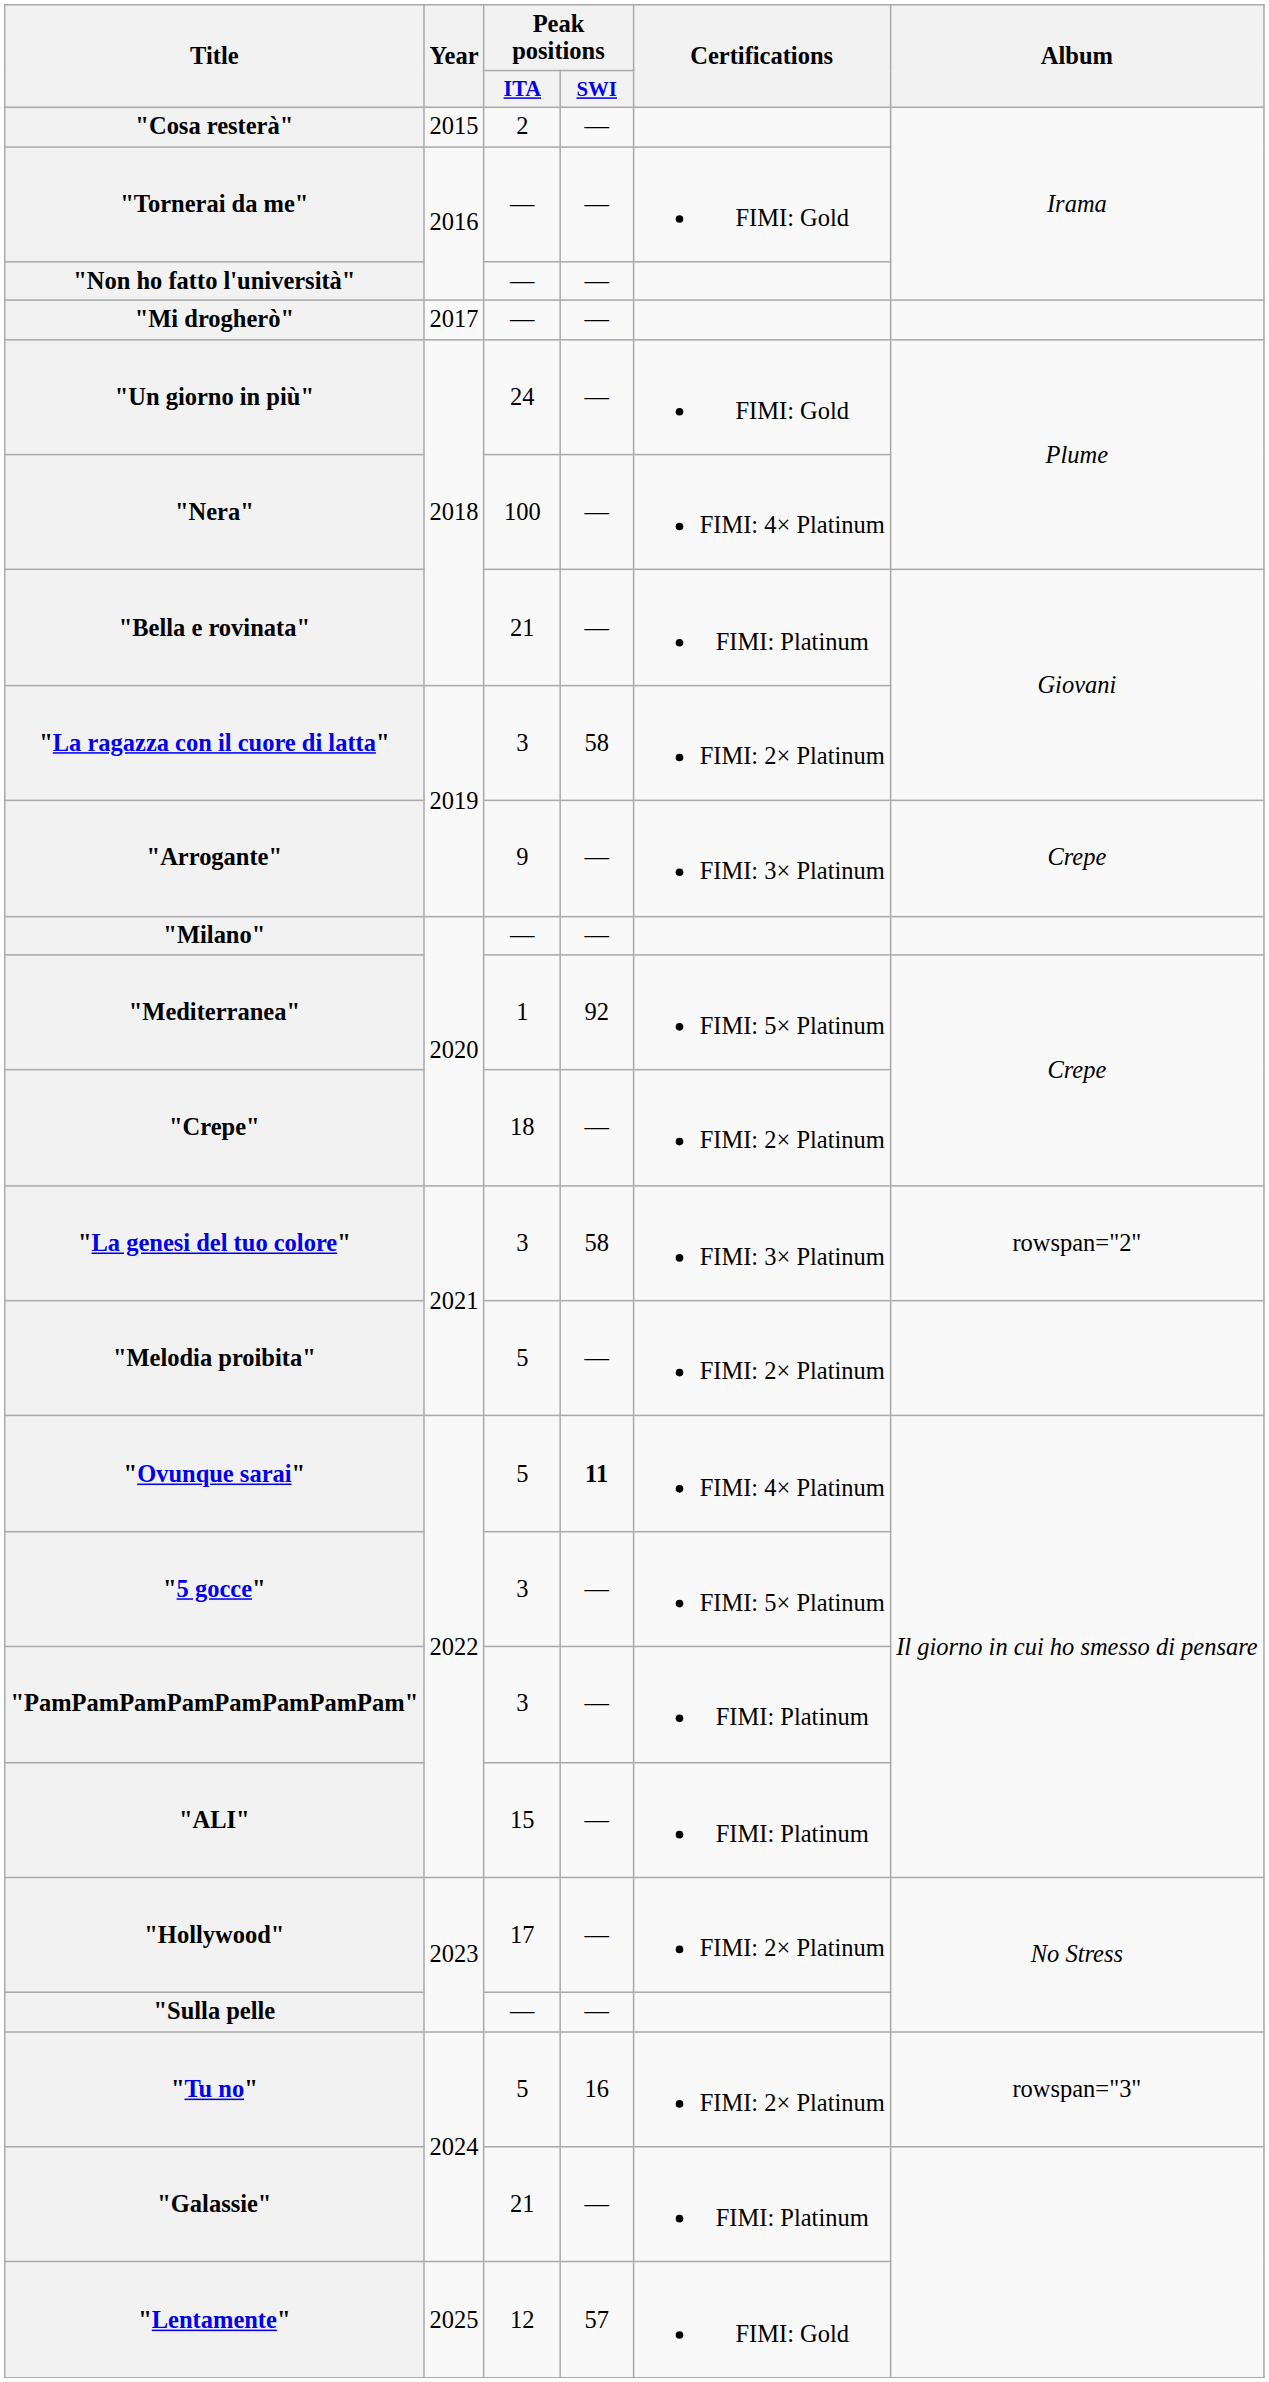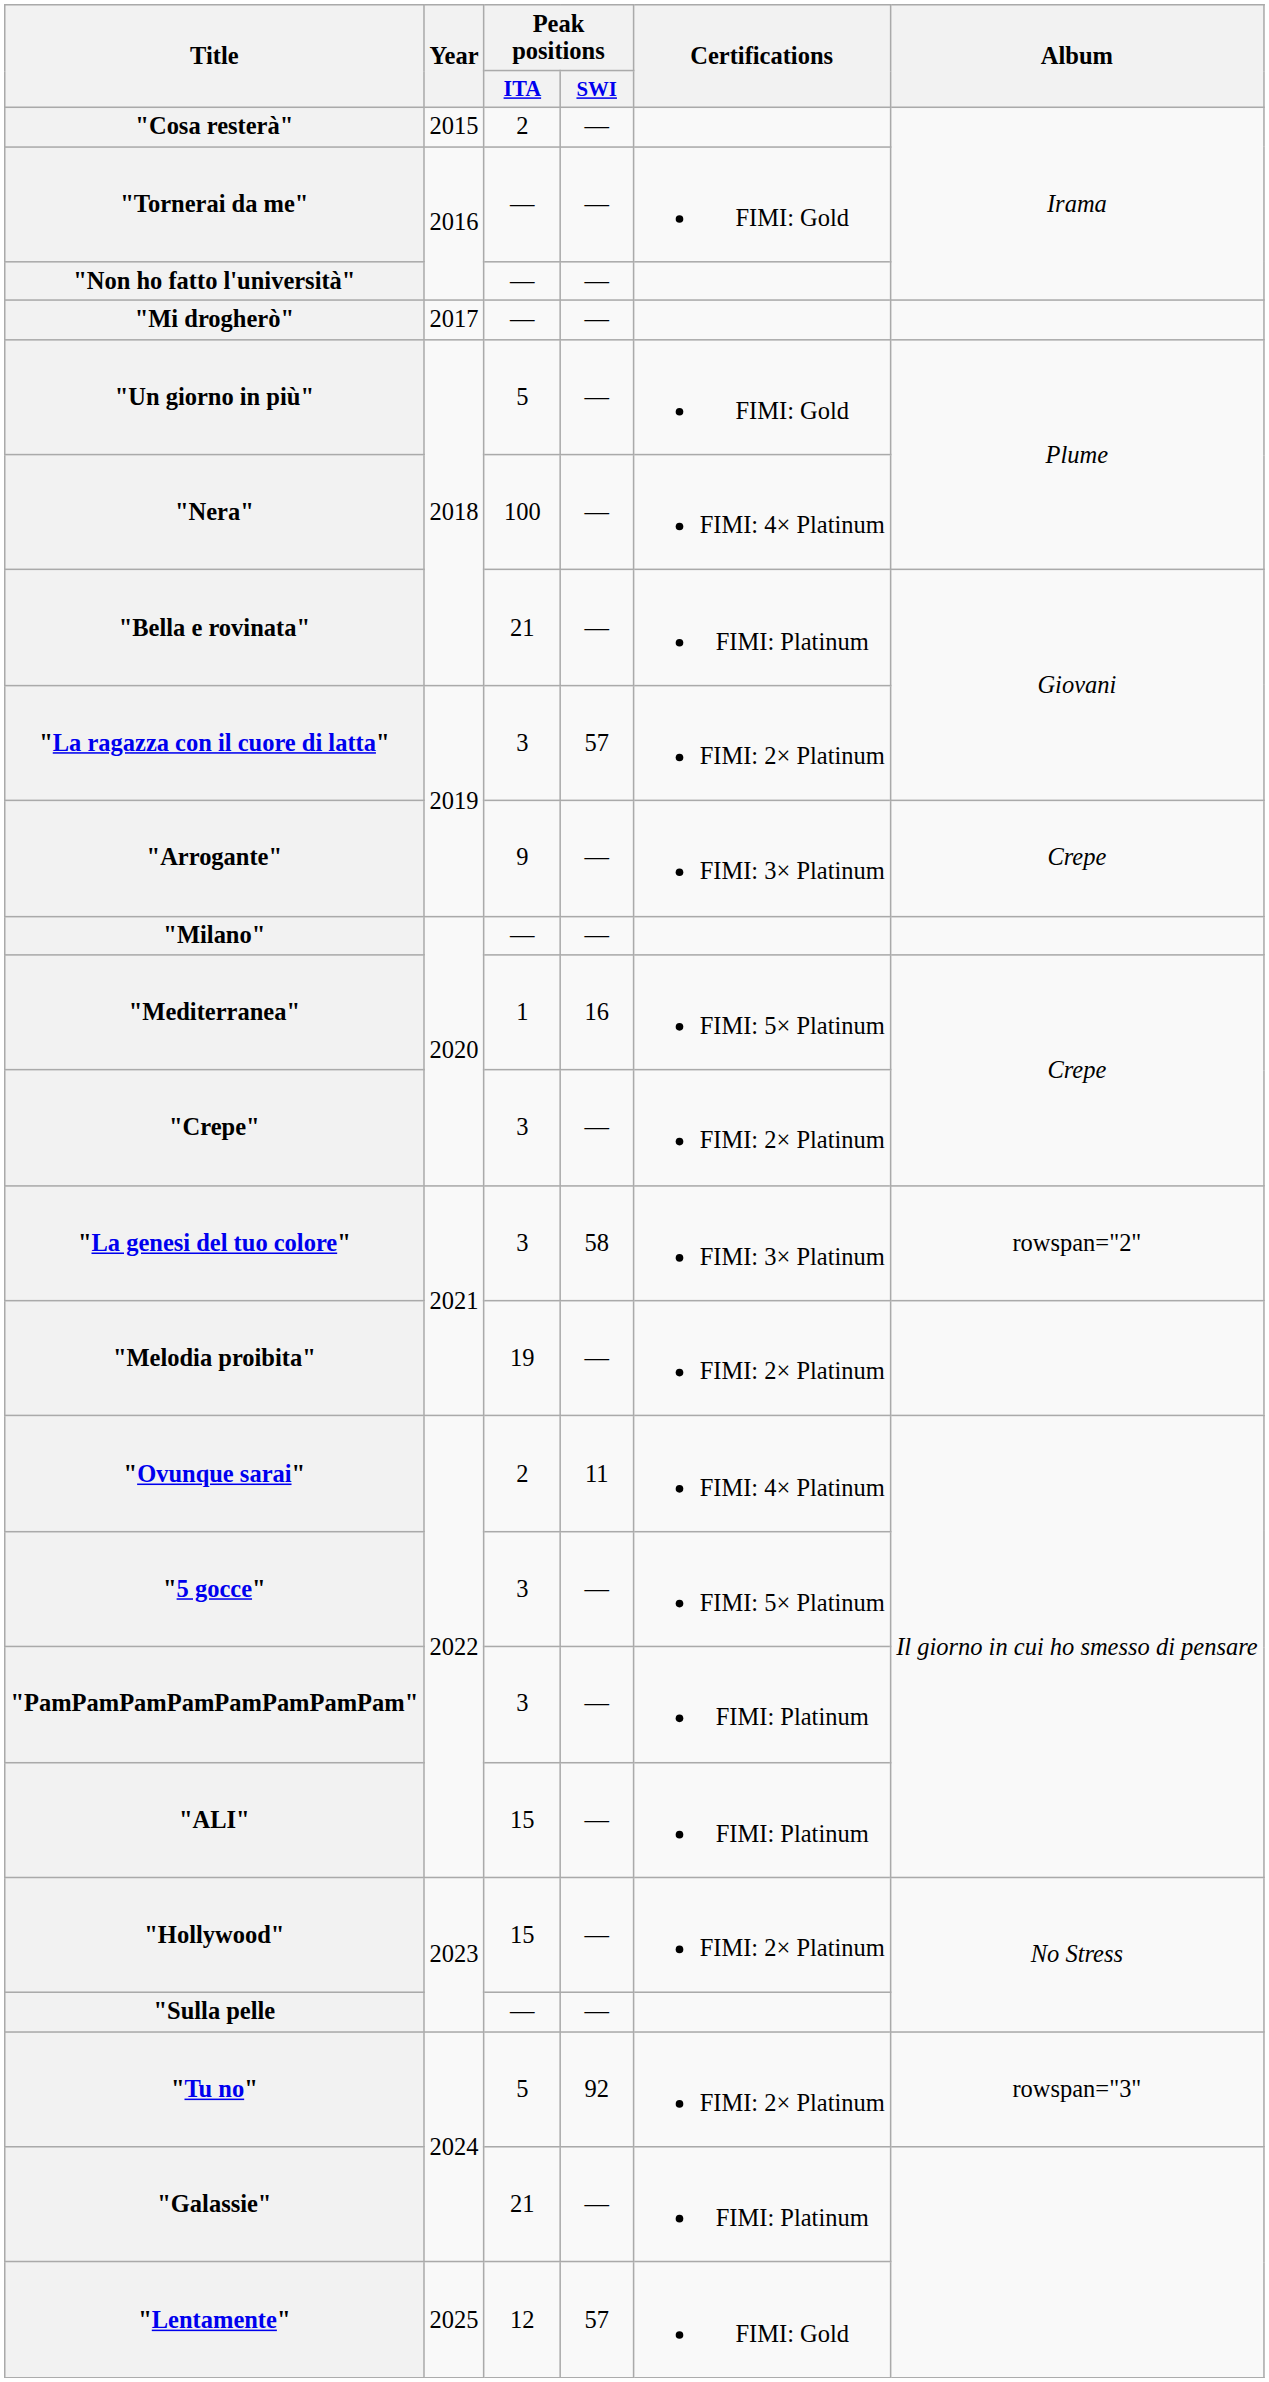(522, 396) 24 -> (522, 396) 5
(597, 742) 58 -> (597, 742) 57
(597, 1012) 92 -> (597, 1012) 16
(522, 1127) 18 -> (522, 1127) 3
(522, 1358) 5 -> (522, 1358) 19
(522, 1473) 5 -> (522, 1473) 2
(597, 1473) bold -> (597, 1473) normal
(522, 1934) 17 -> (522, 1934) 15
(597, 2088) 16 -> (597, 2088) 92
